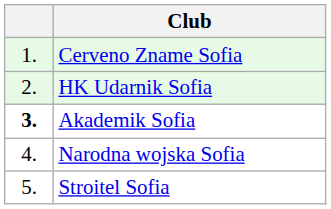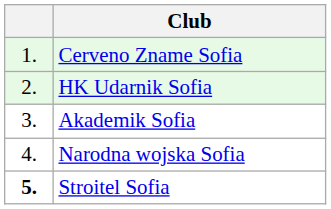(29, 120) bold -> (29, 120) normal
(29, 187) normal -> (29, 187) bold
